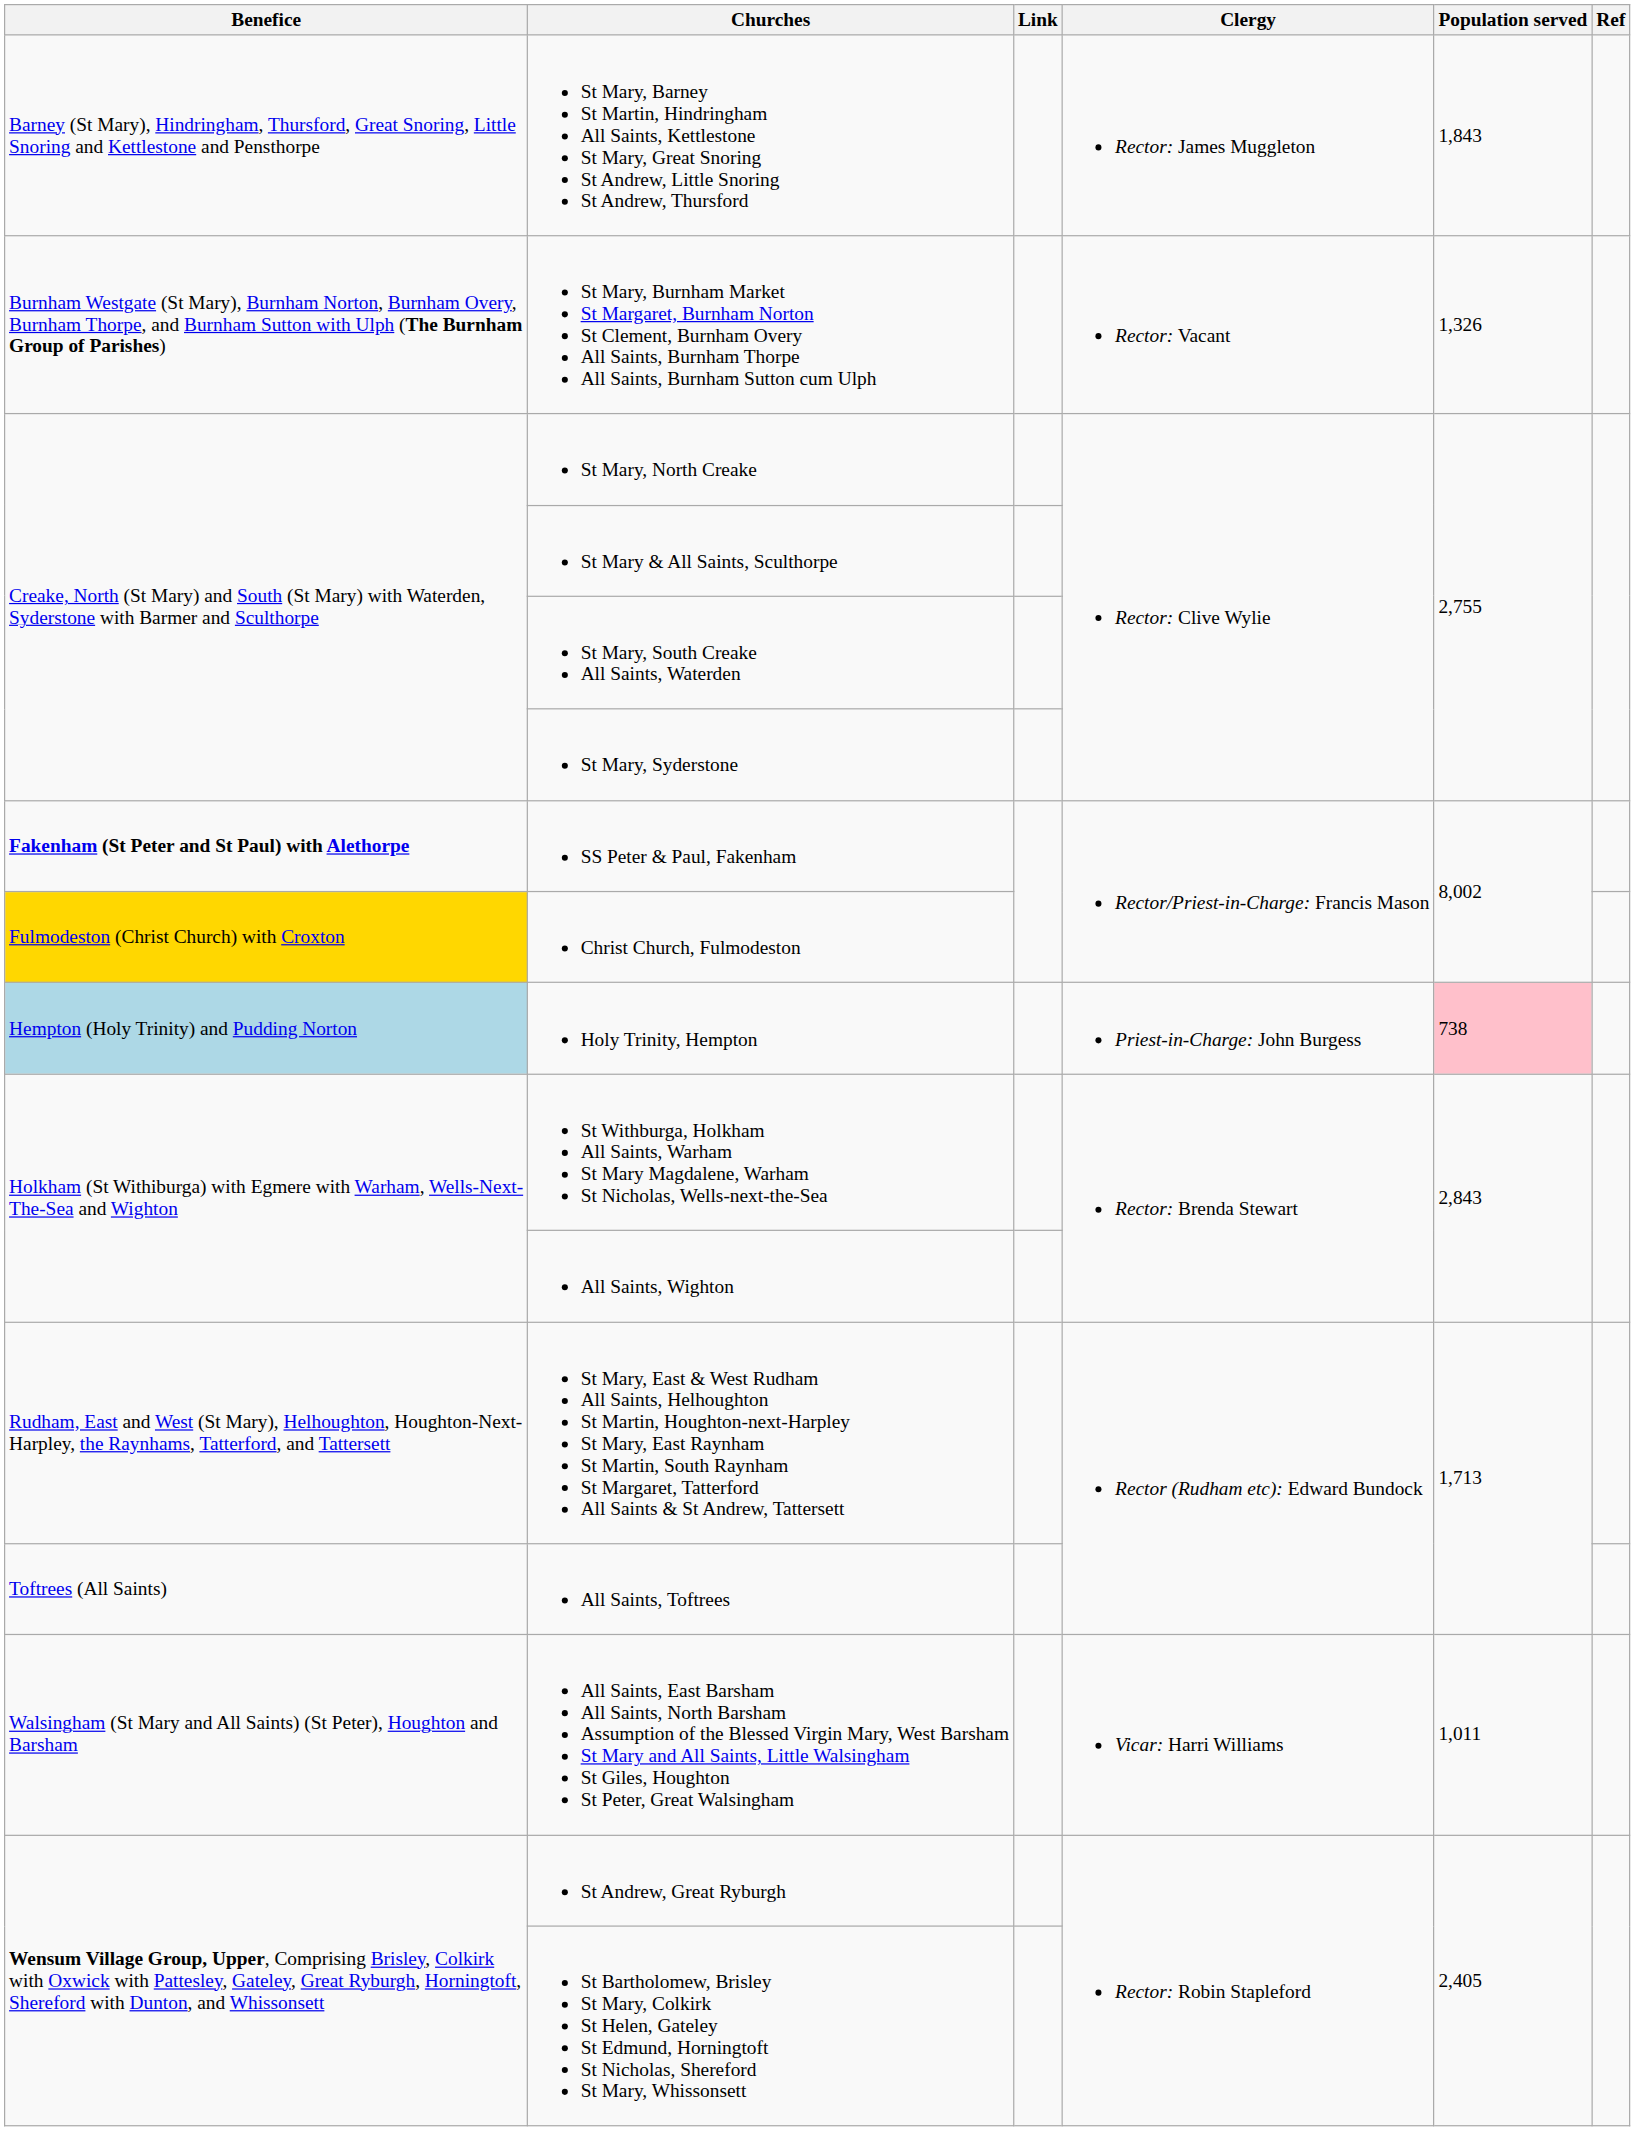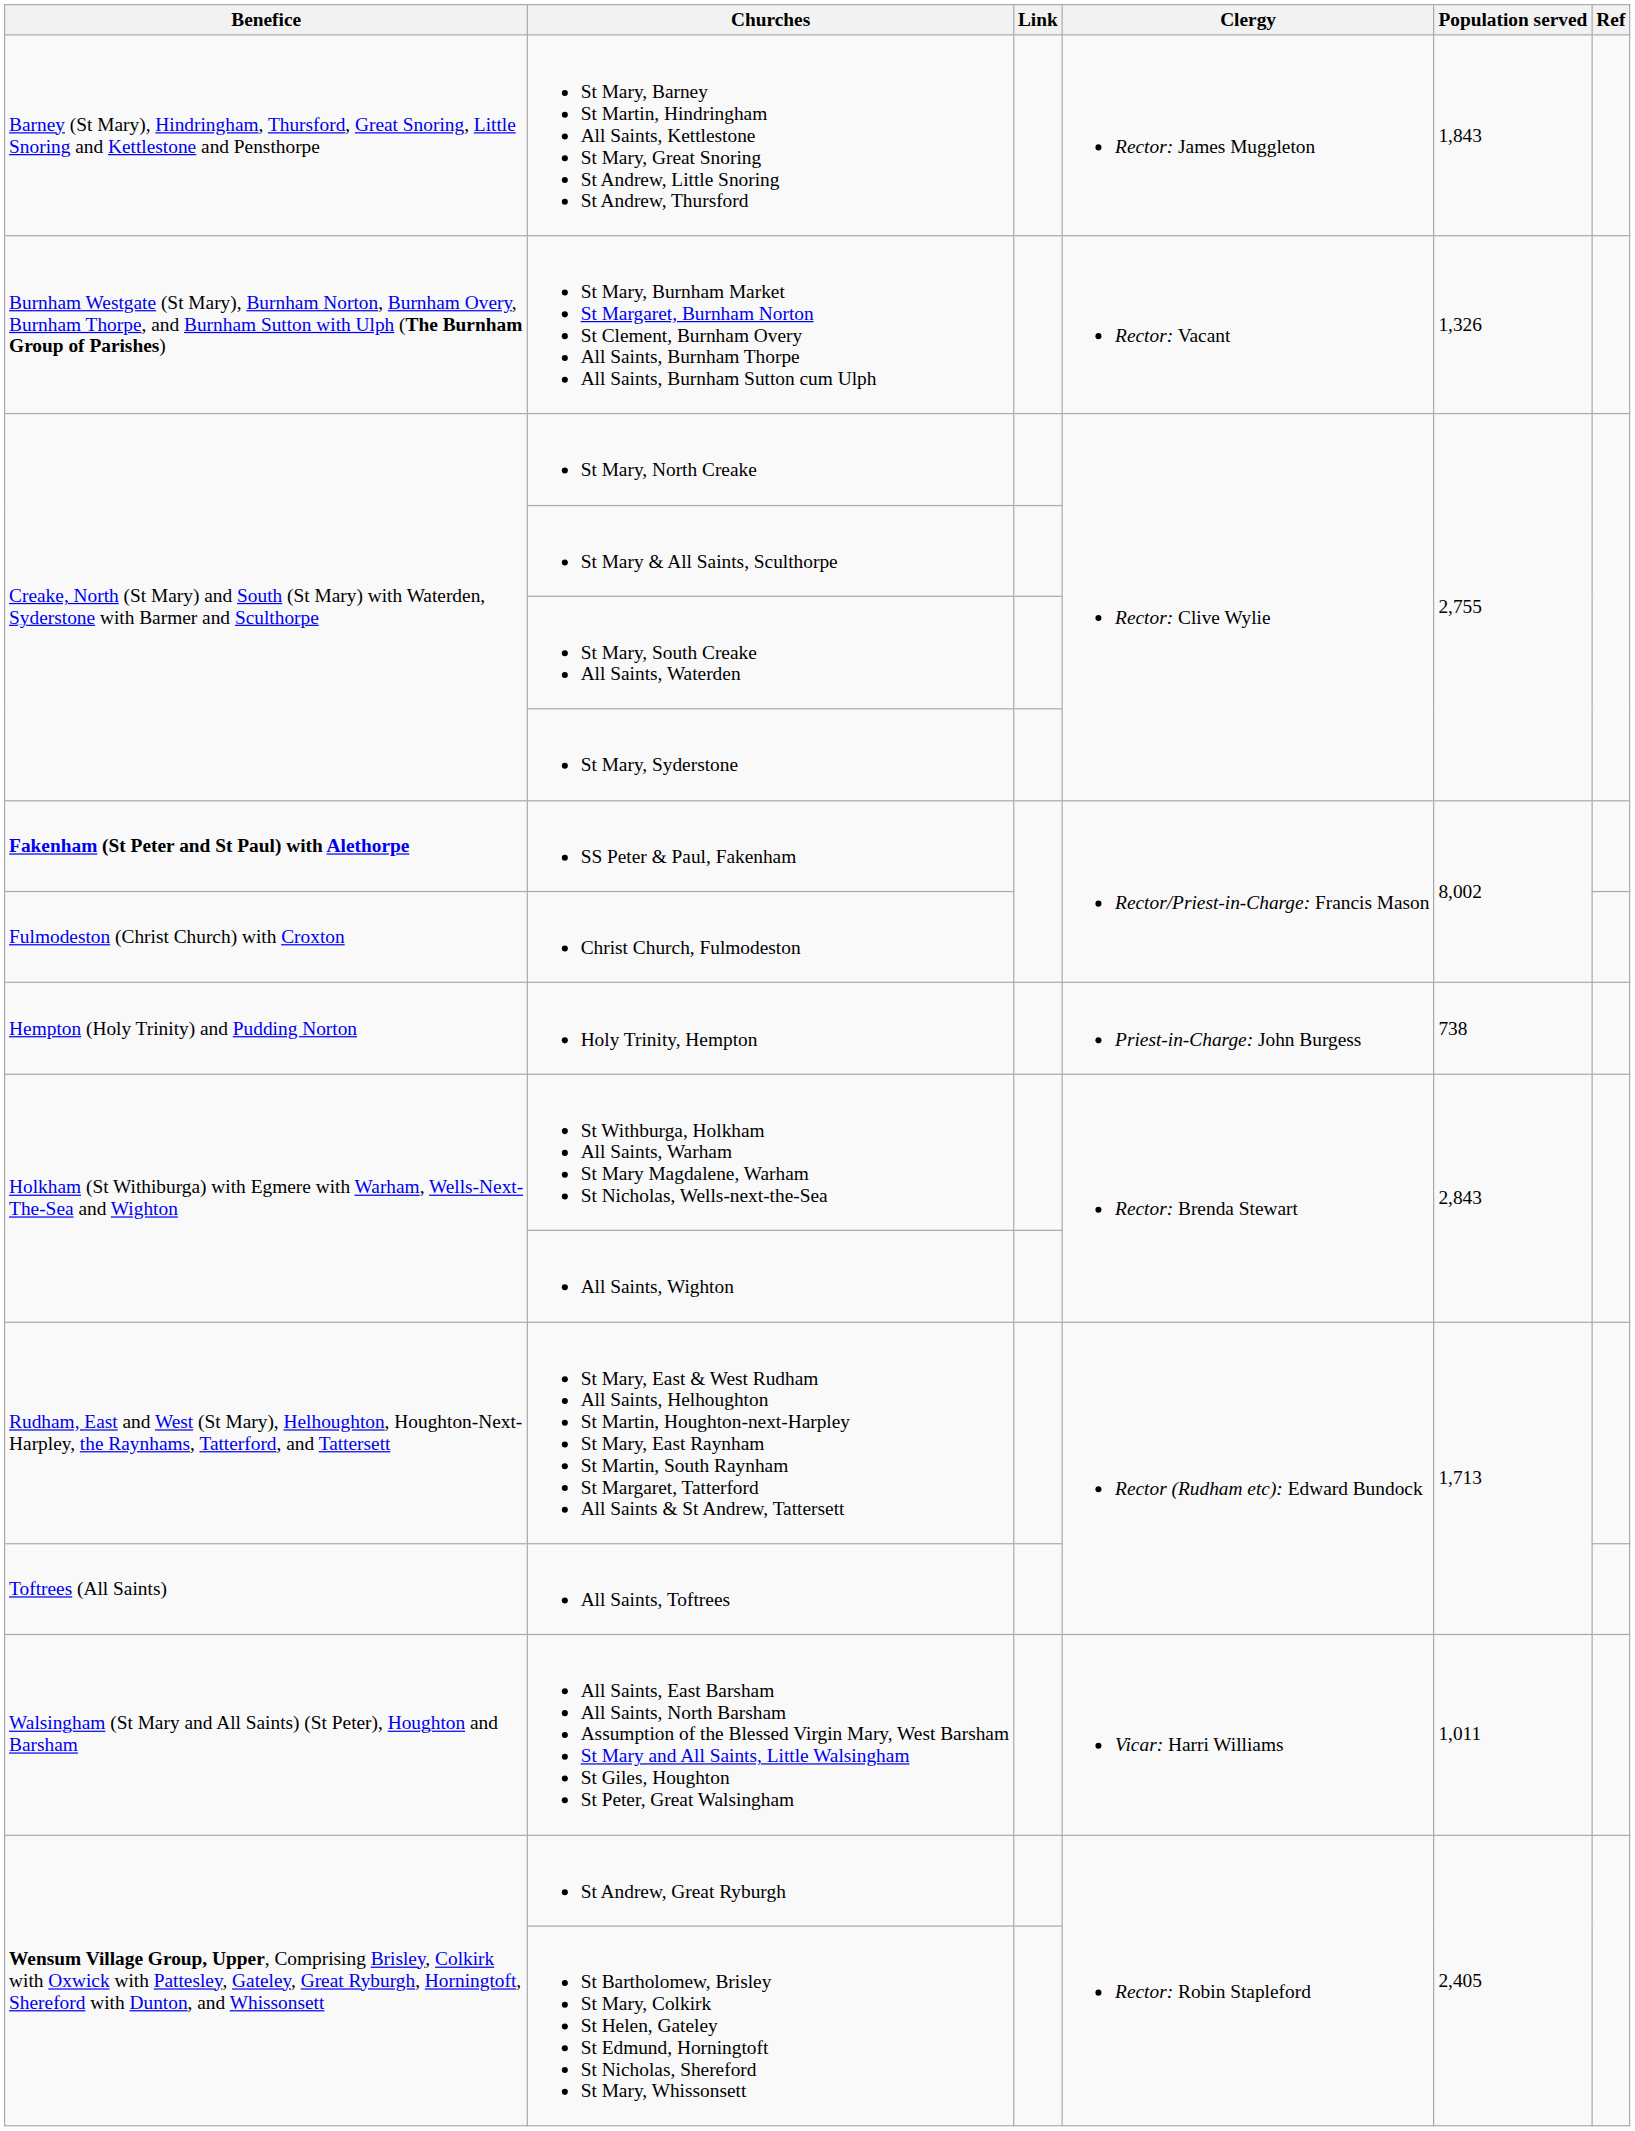(177, 937) gold background -> (177, 937) no background
(183, 1028) lightblue background -> (183, 1028) no background
(1453, 1028) pink background -> (1453, 1028) no background
